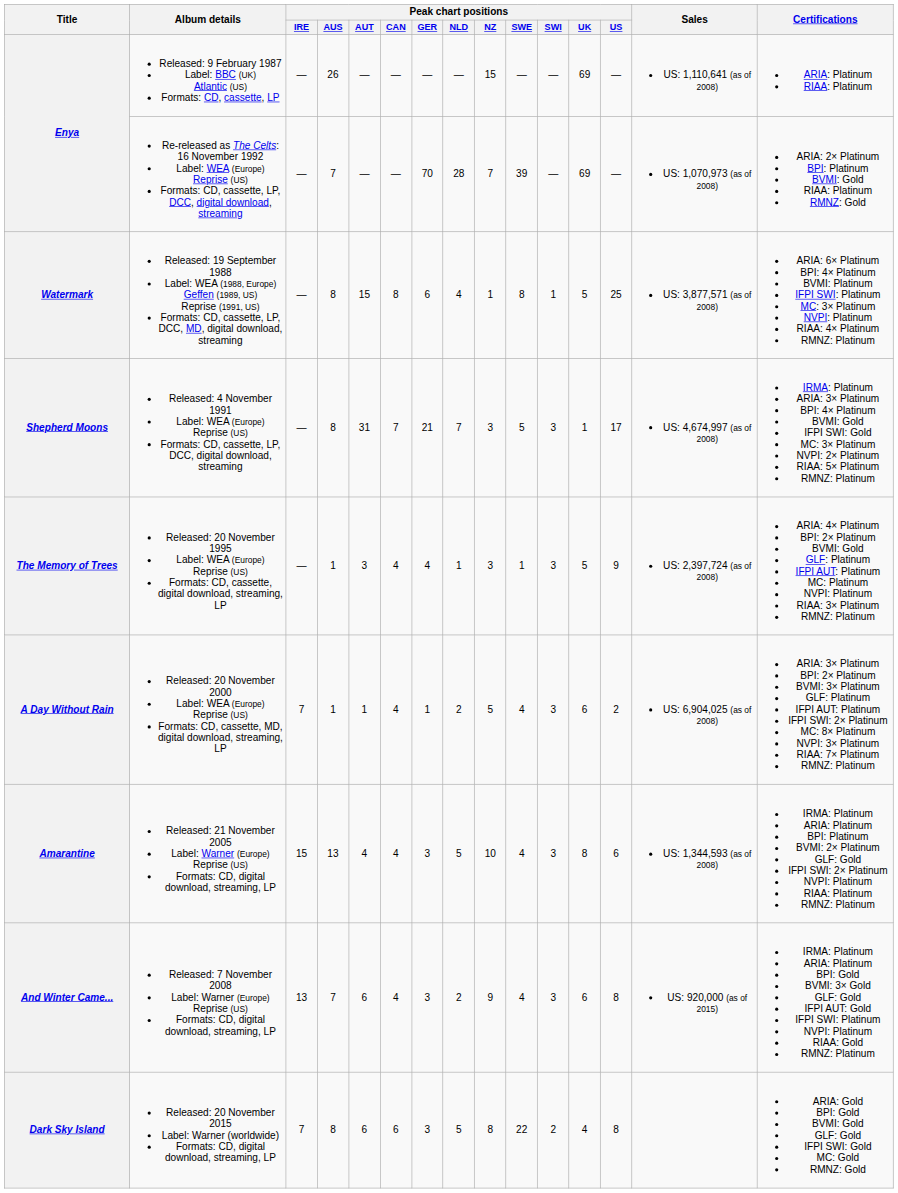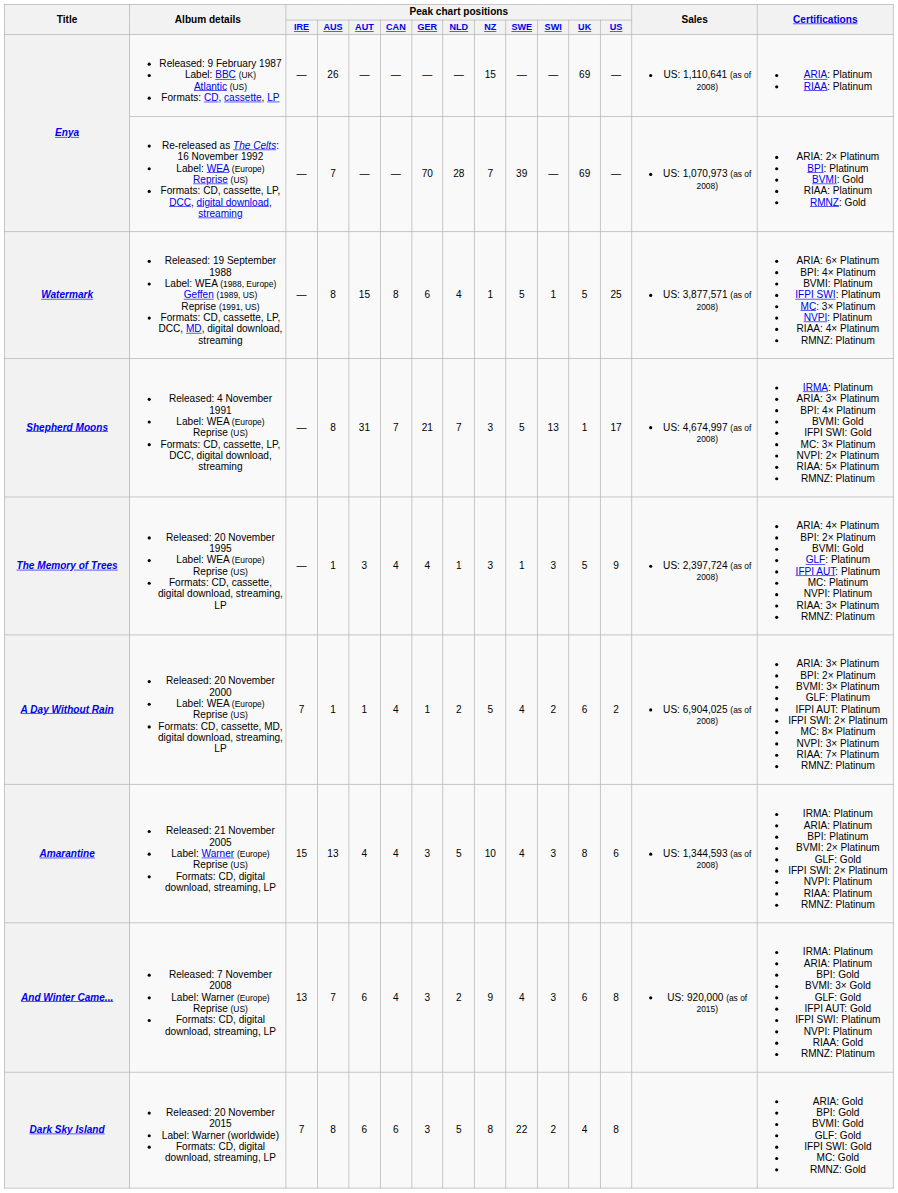(522, 295) 8 -> (522, 295) 5
(553, 427) 3 -> (553, 427) 13
(553, 709) 3 -> (553, 709) 2
